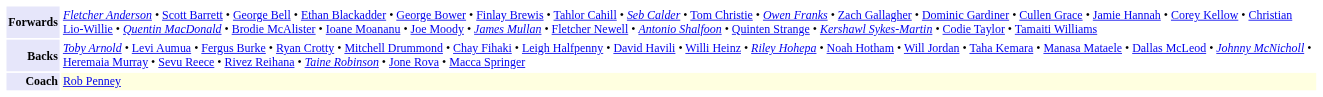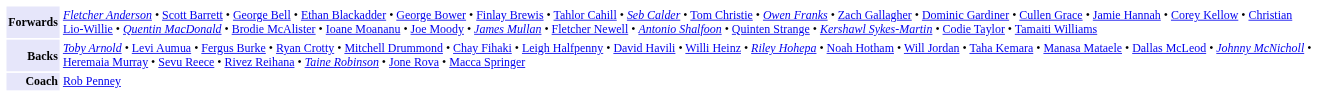(92, 81) lightyellow background -> (92, 81) no background
